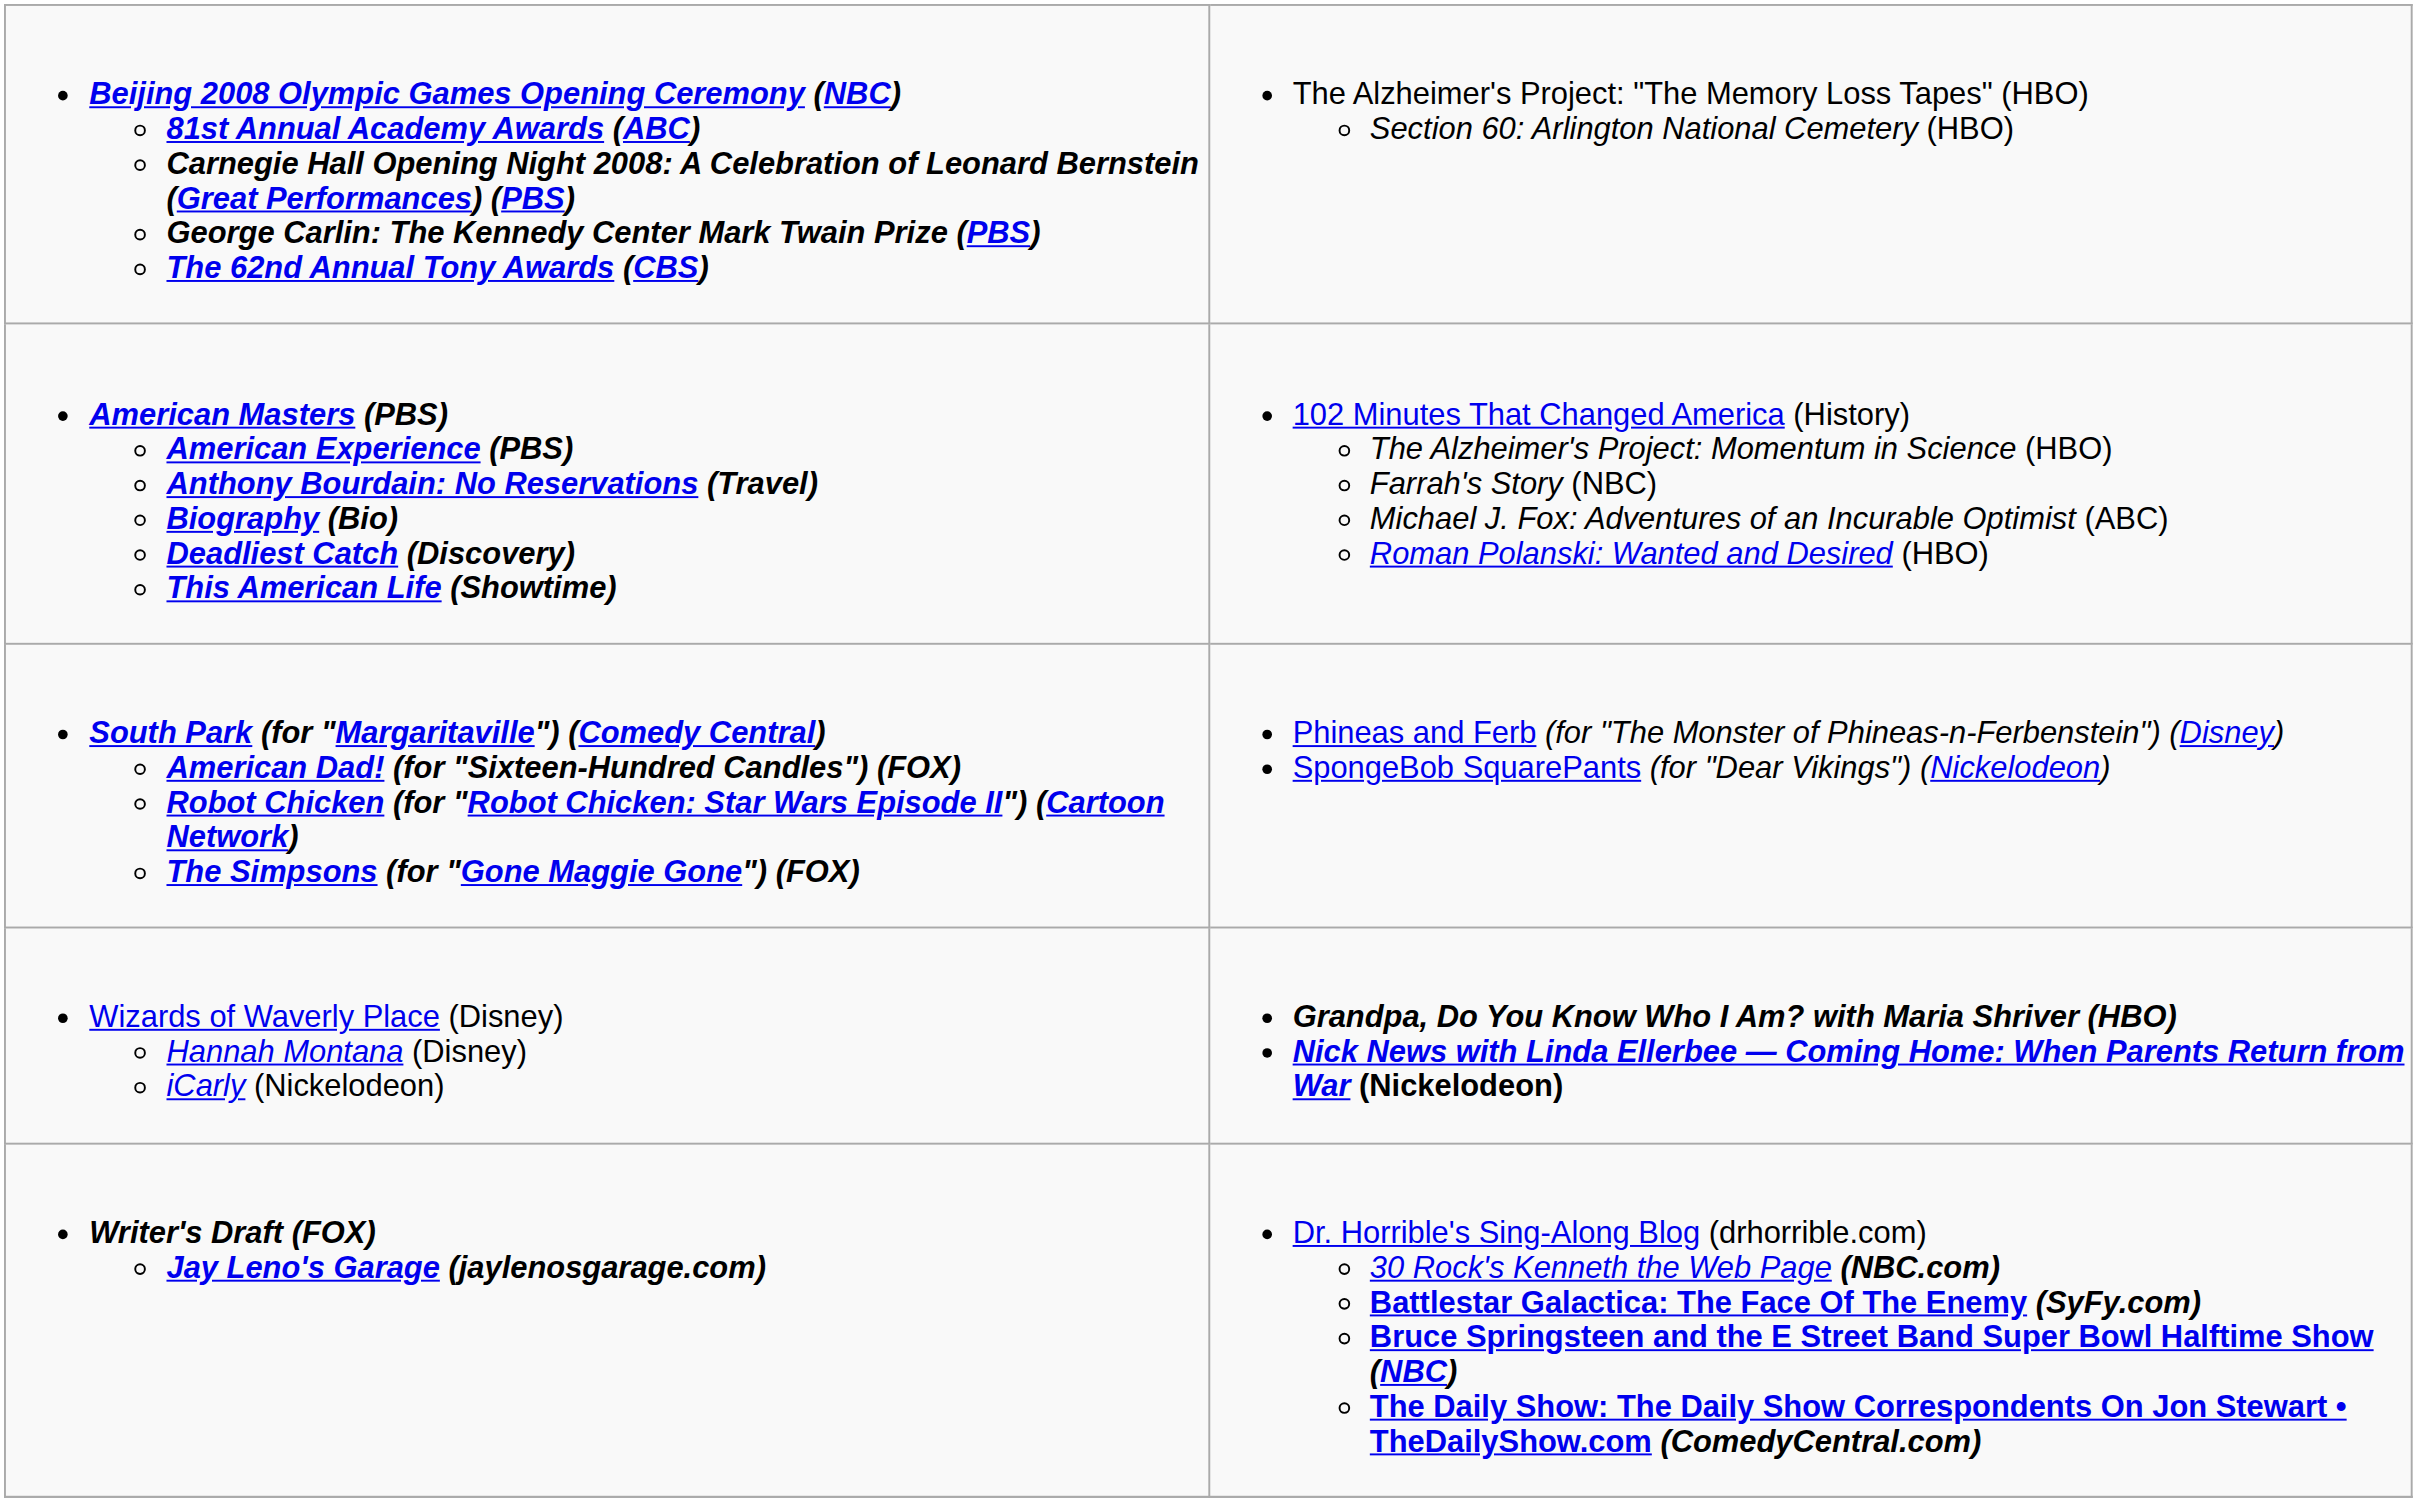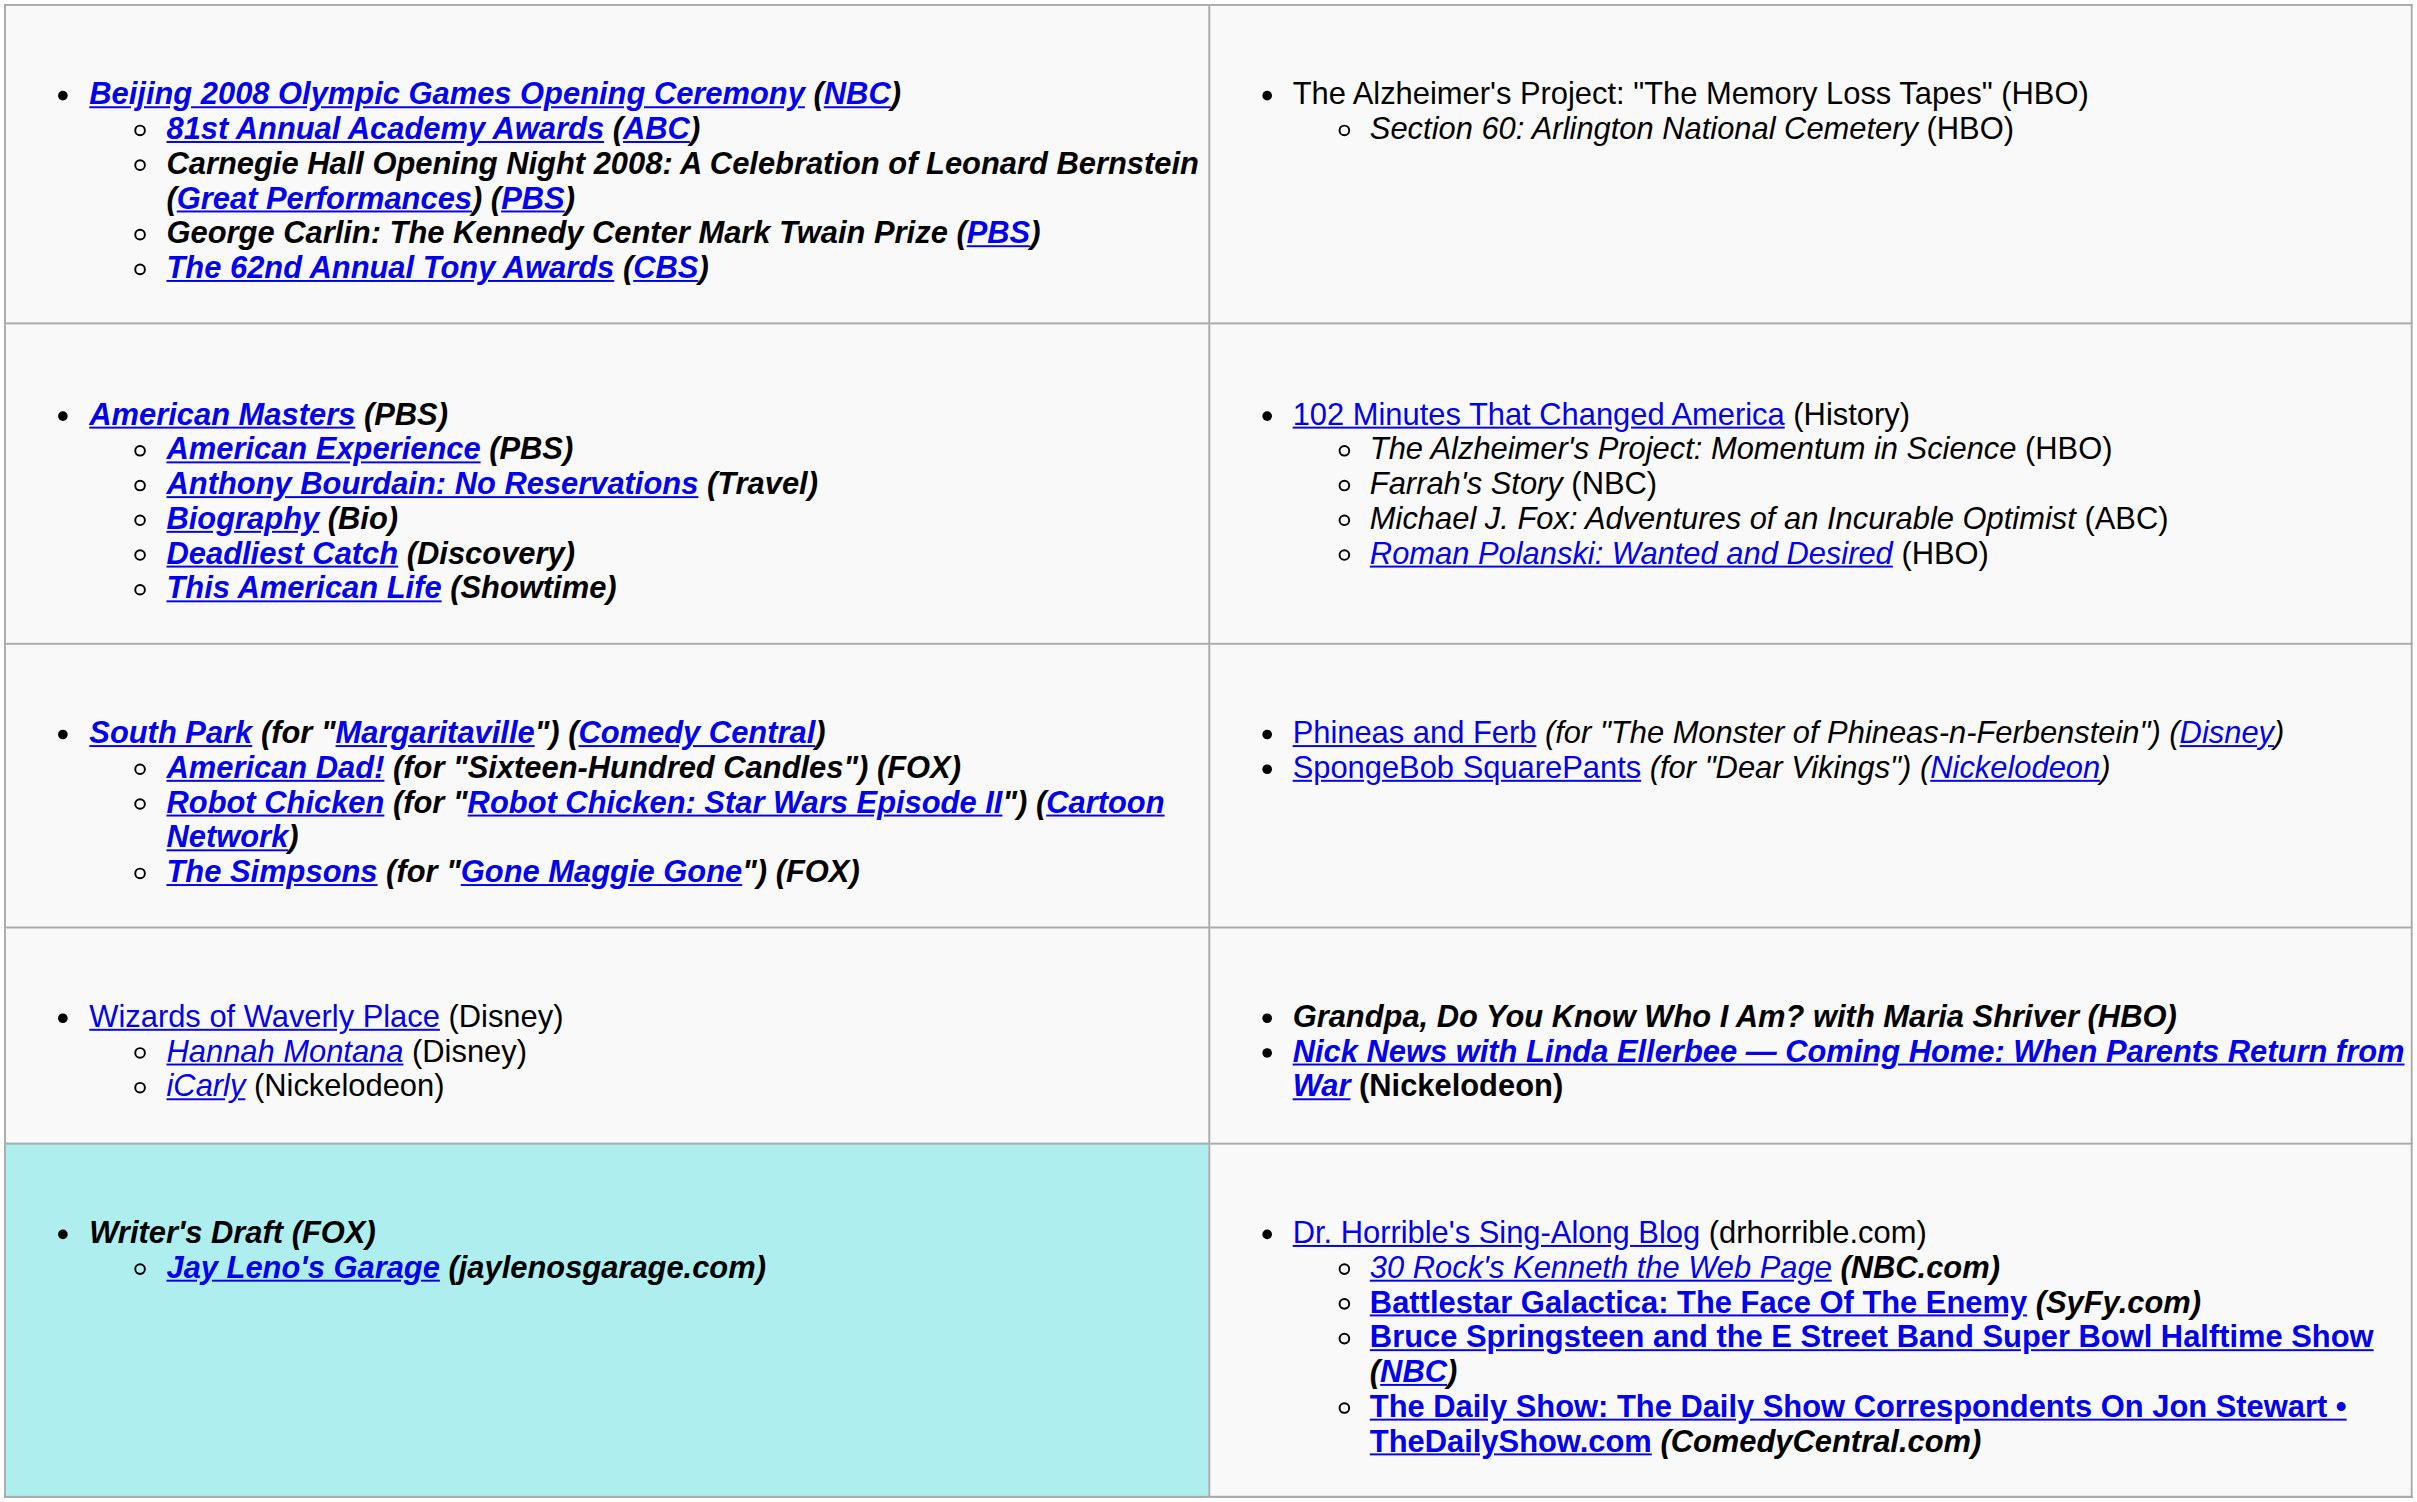(607, 1250) no background -> (607, 1250) paleturquoise background
